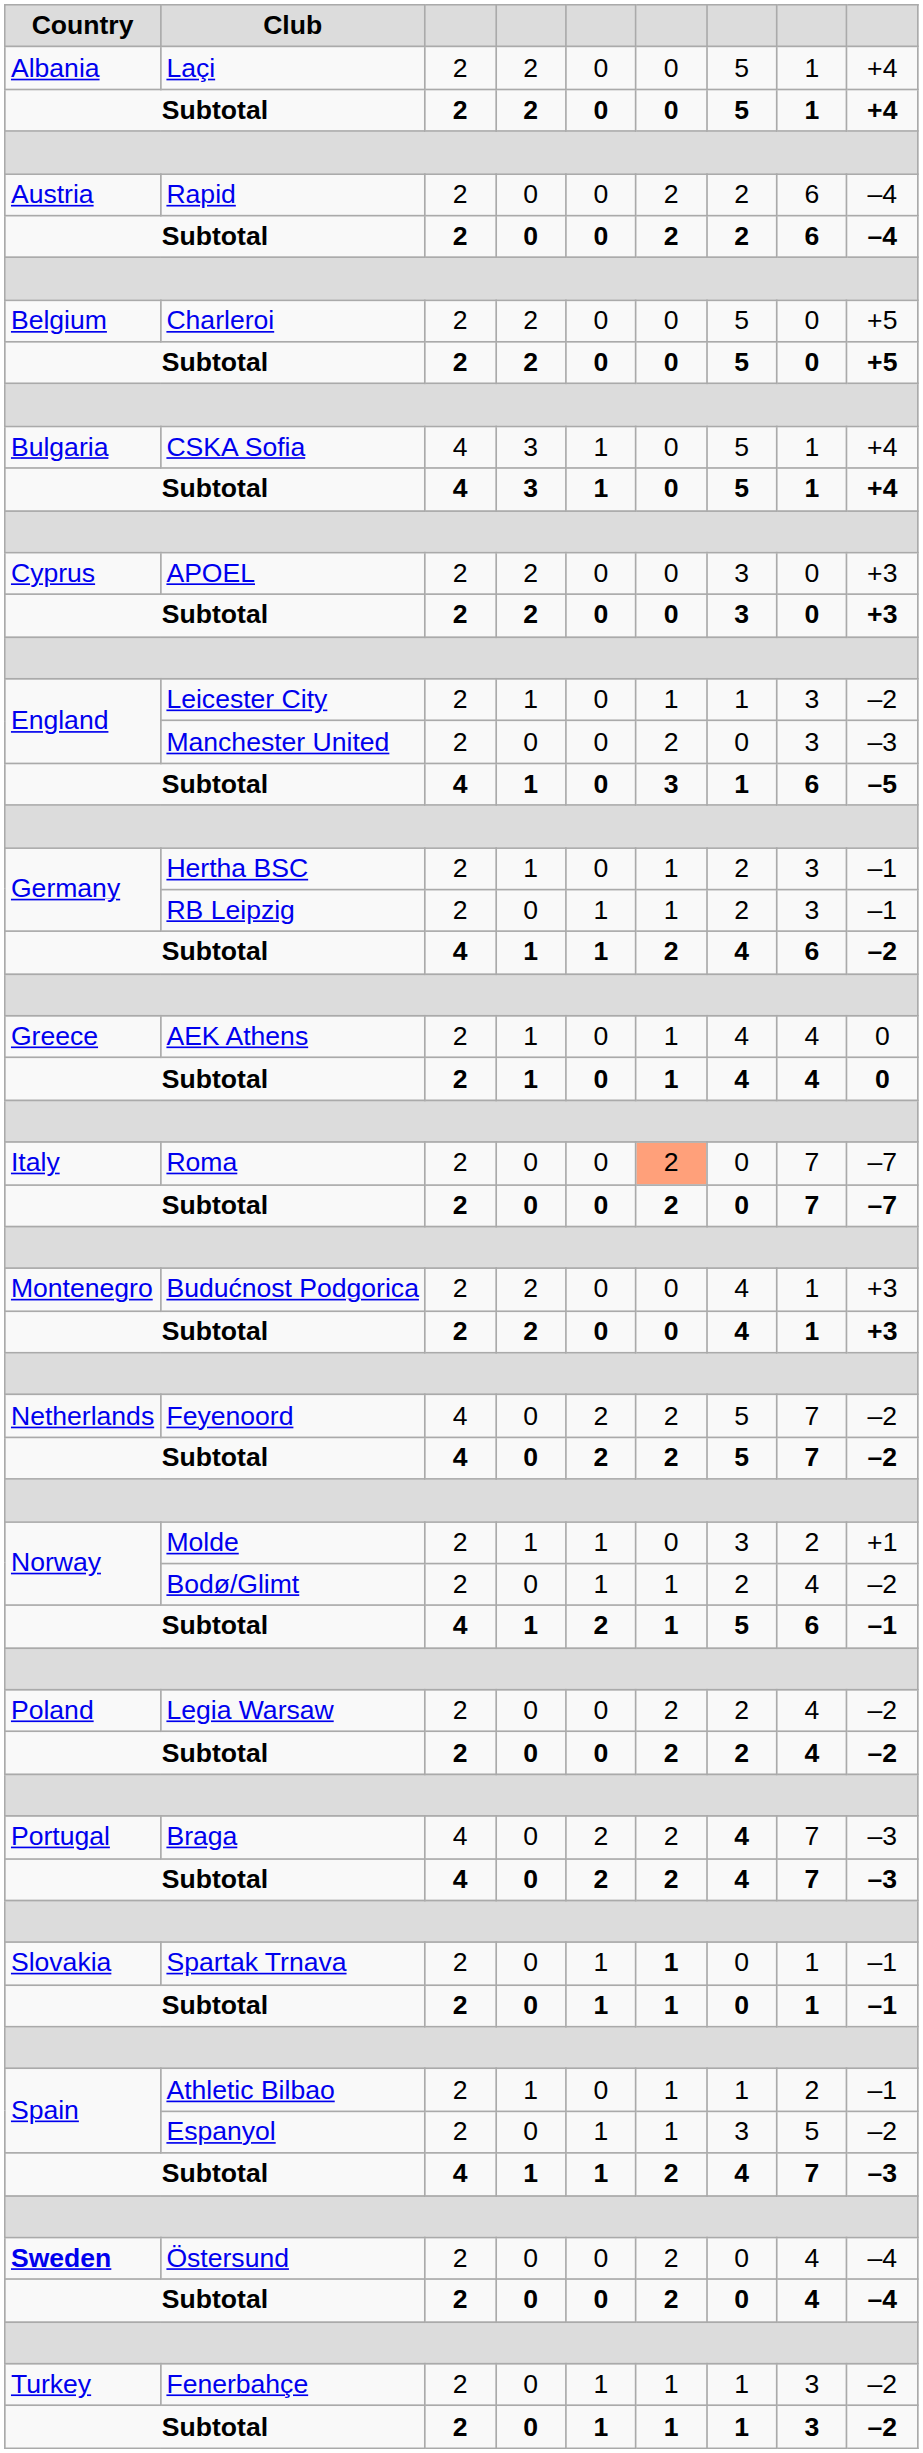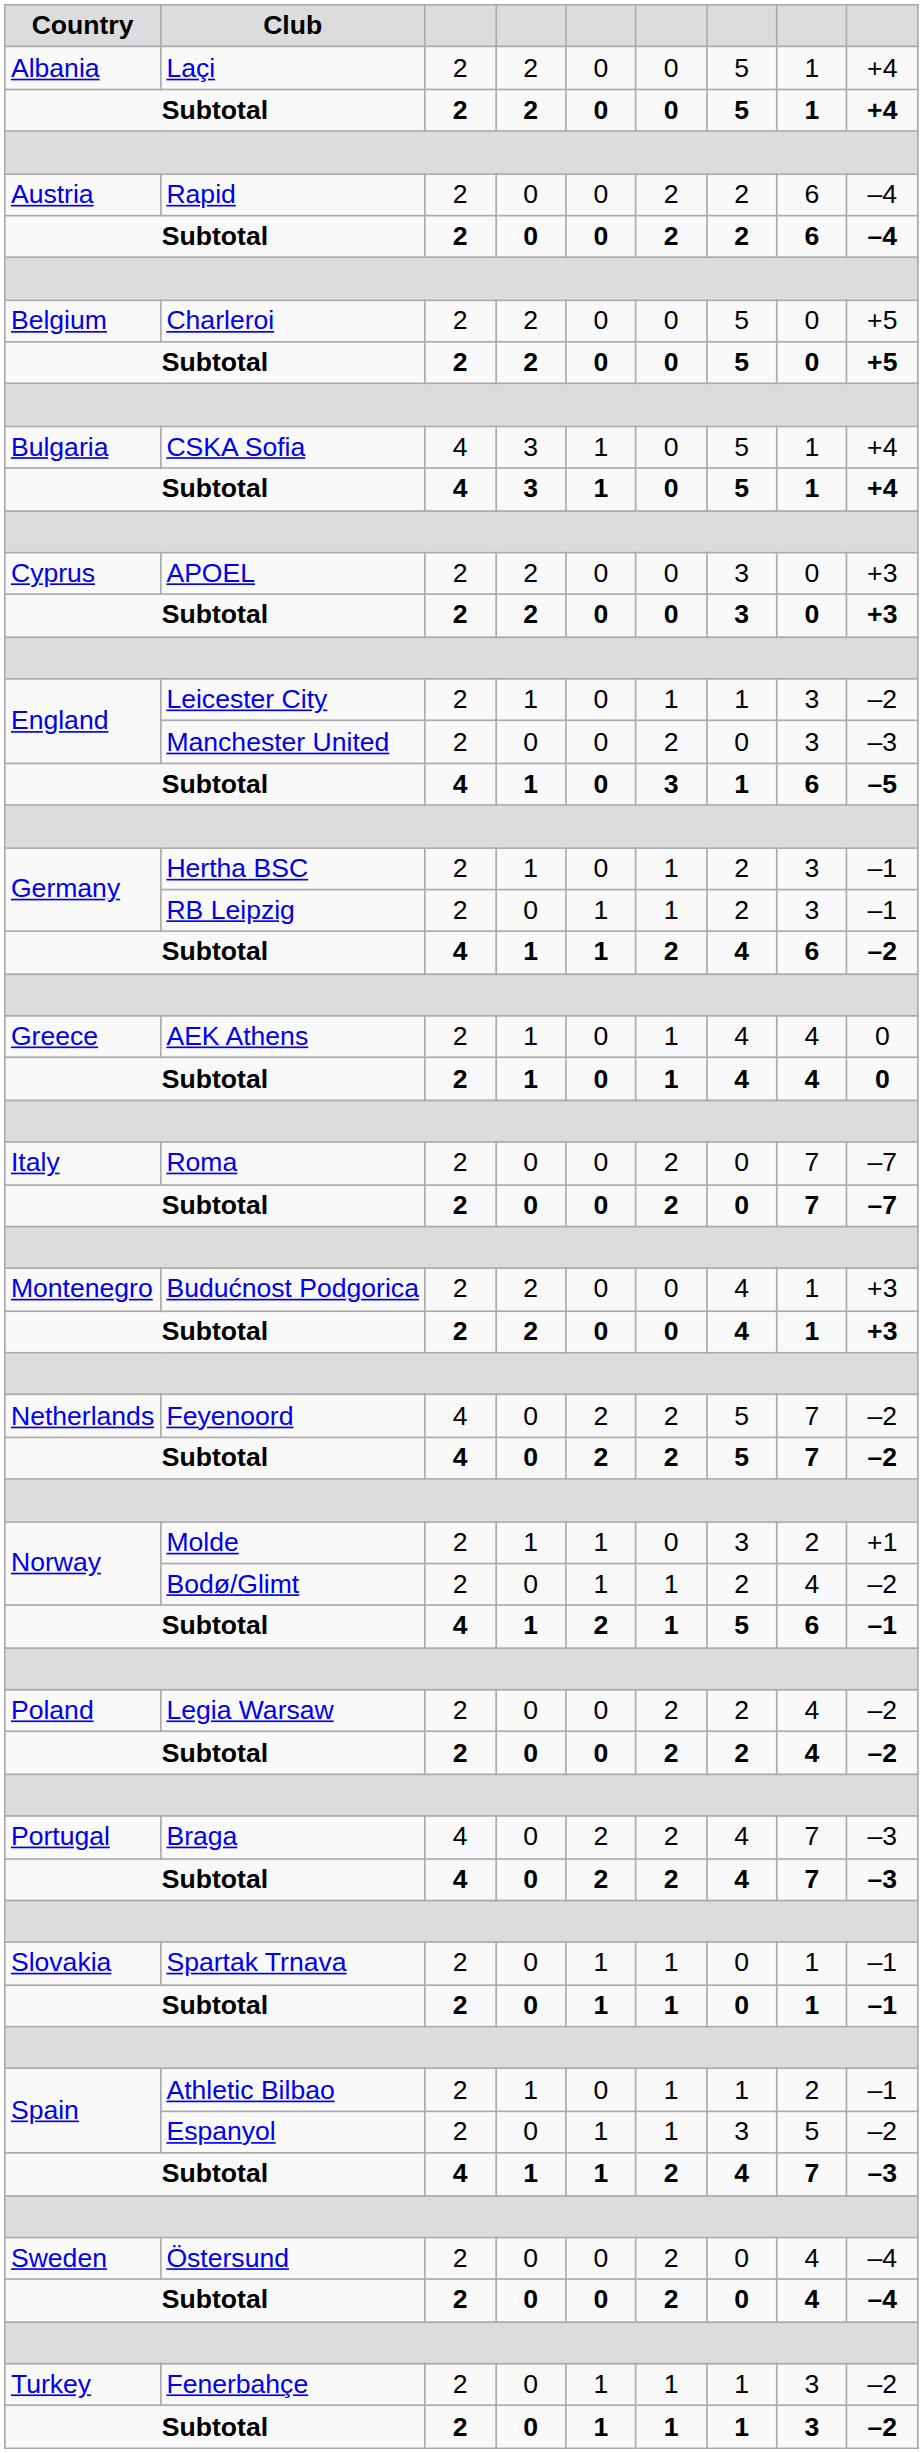(671, 1162) lightsalmon background -> (671, 1162) no background
(742, 1836) bold -> (742, 1836) normal
(671, 1963) bold -> (671, 1963) normal
(61, 2258) bold -> (59, 2258) normal
